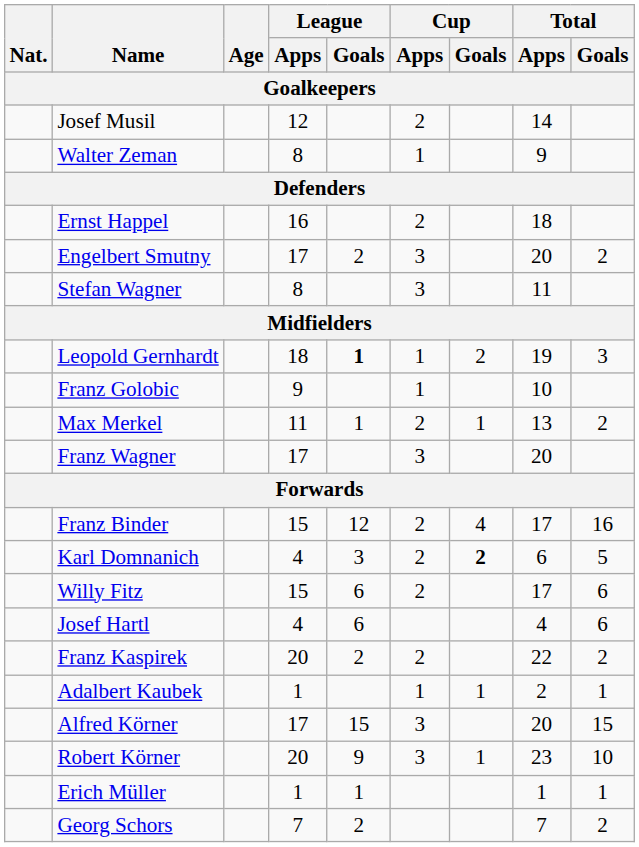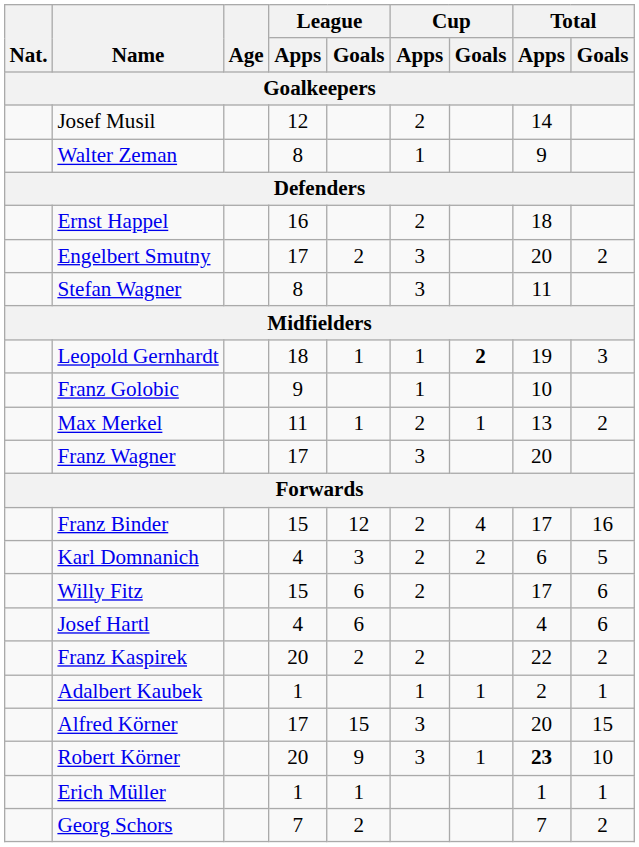(359, 356) bold -> (359, 356) normal
(481, 356) normal -> (481, 356) bold
(481, 557) bold -> (481, 557) normal
(542, 758) normal -> (542, 758) bold
